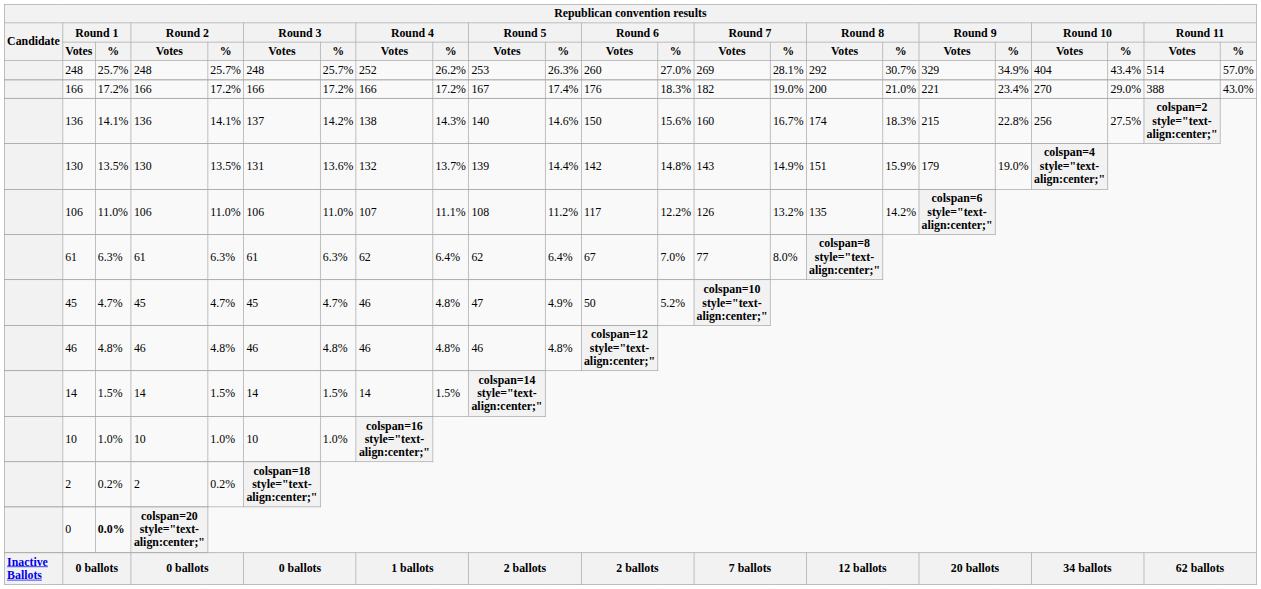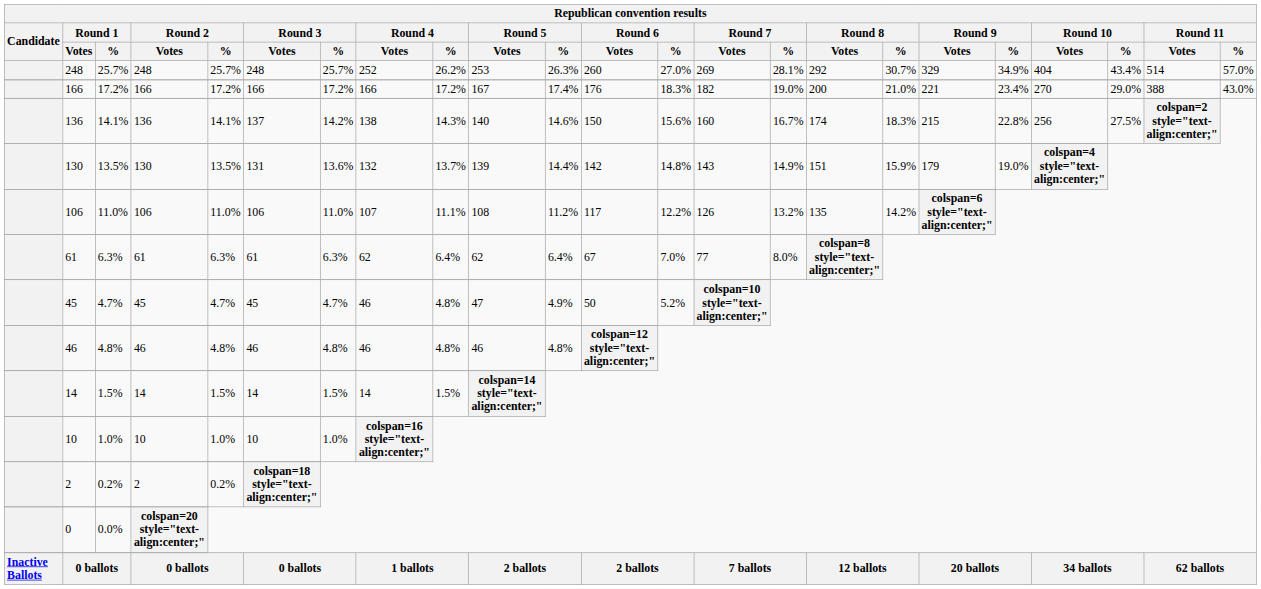(111, 529) bold -> (110, 529) normal
